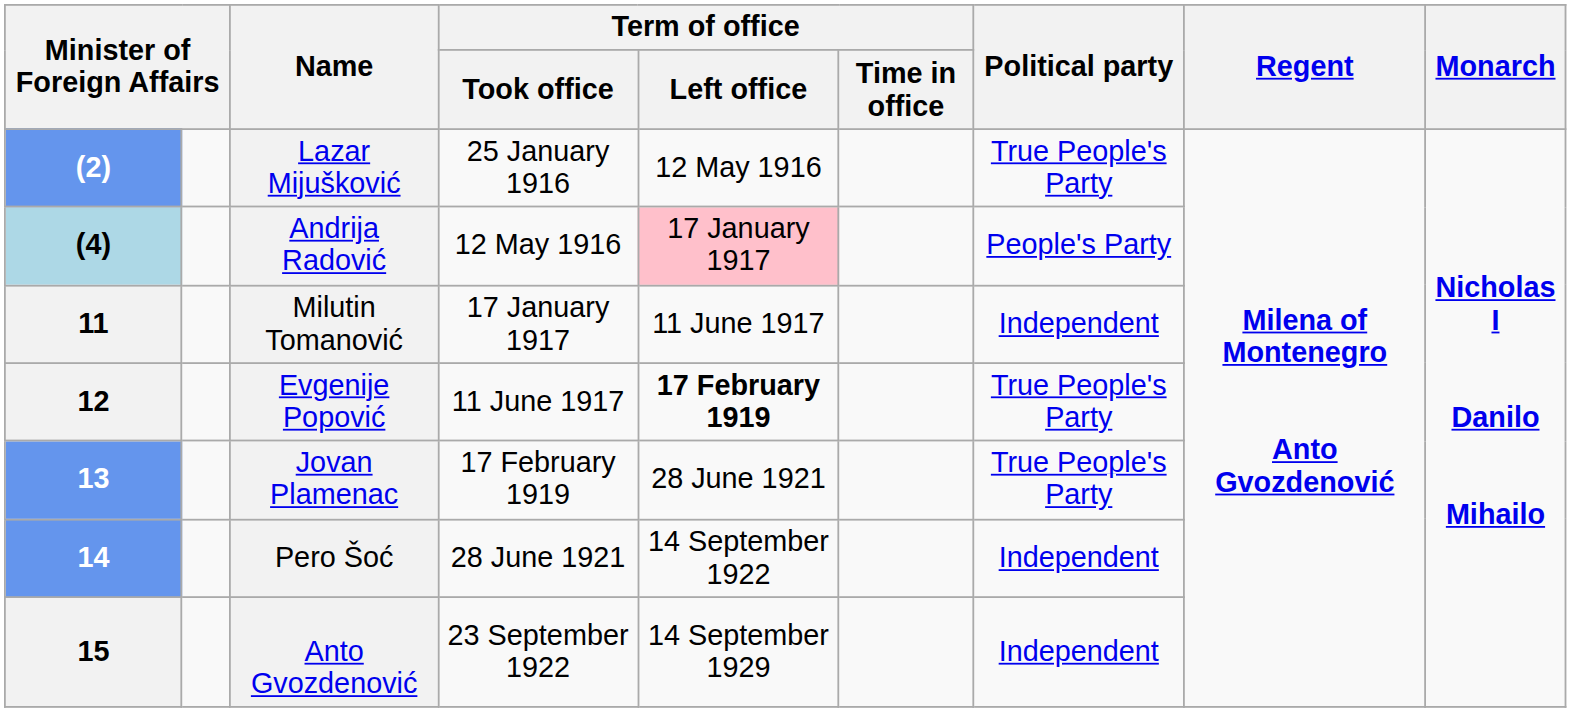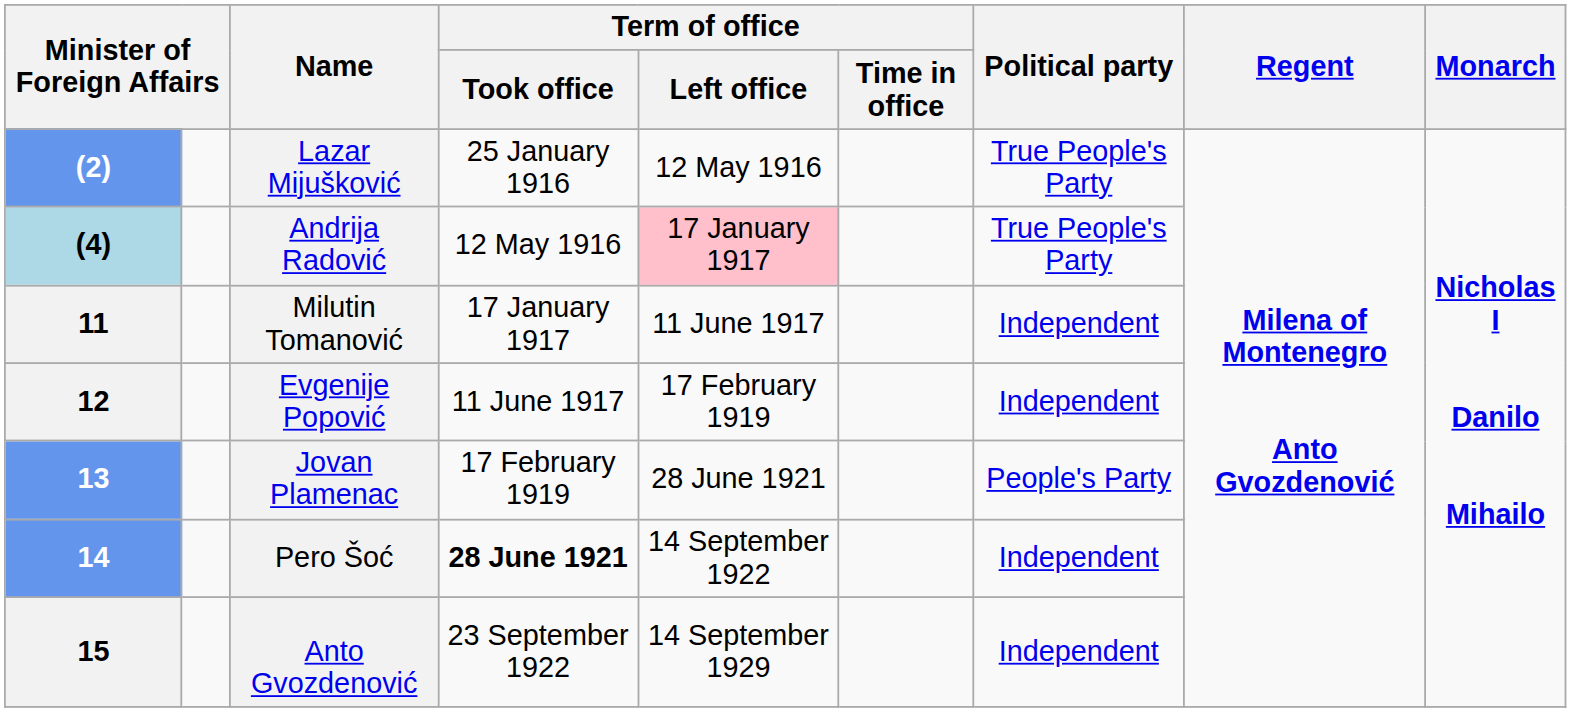(1079, 245) People's Party -> (1079, 245) True People's Party
(738, 401) bold -> (738, 401) normal
(1079, 401) True People's Party -> (1079, 401) Independent
(1079, 479) True People's Party -> (1079, 479) People's Party
(538, 557) normal -> (538, 557) bold
